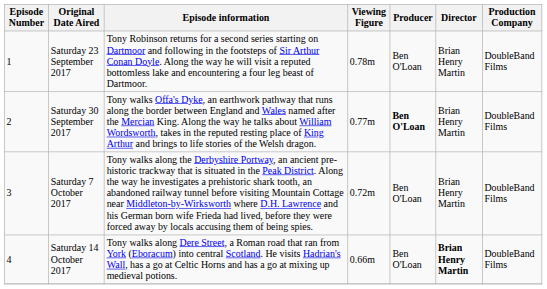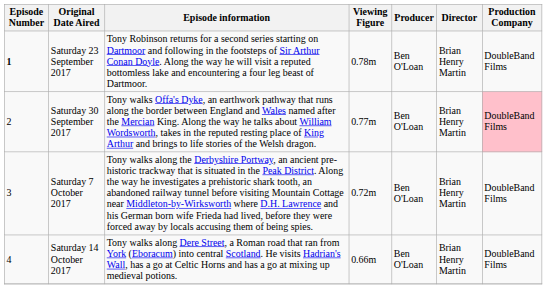(9, 61) normal -> (9, 61) bold
(409, 121) bold -> (408, 121) normal
(509, 121) no background -> (509, 121) pink background
(453, 259) bold -> (452, 259) normal
